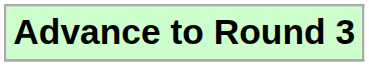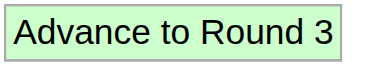(184, 32) bold -> (173, 32) normal
